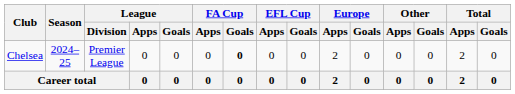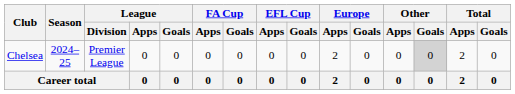(240, 55) bold -> (240, 55) normal
(430, 55) no background -> (430, 55) lightgrey background
